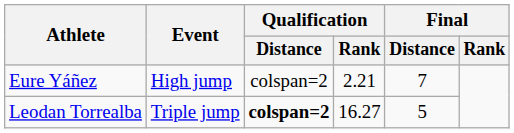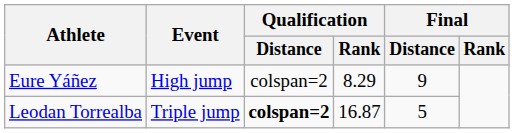(359, 80) 2.21 -> (359, 80) 8.29
(422, 80) 7 -> (422, 80) 9
(359, 112) 16.27 -> (359, 112) 16.87
